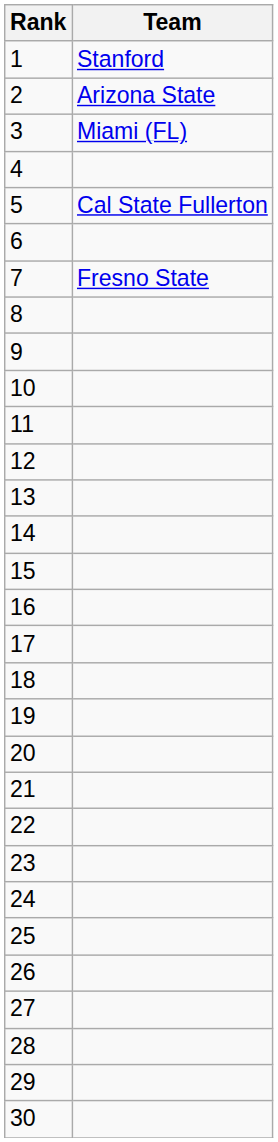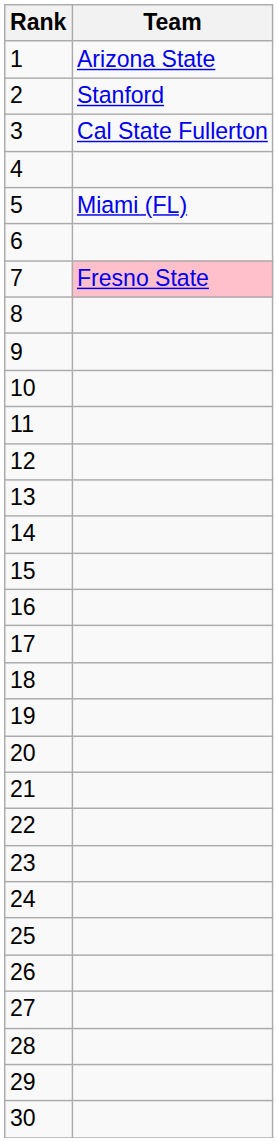(121, 59) Stanford -> (146, 59) Arizona State
(146, 95) Arizona State -> (121, 95) Stanford
(132, 132) Miami (FL) -> (172, 132) Cal State Fullerton
(172, 205) Cal State Fullerton -> (132, 205) Miami (FL)
(143, 278) no background -> (143, 278) pink background
